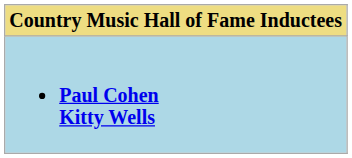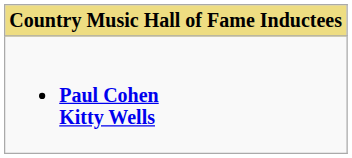(176, 106) lightblue background -> (176, 106) no background
